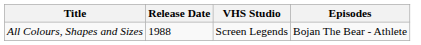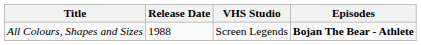(350, 31) normal -> (353, 31) bold
